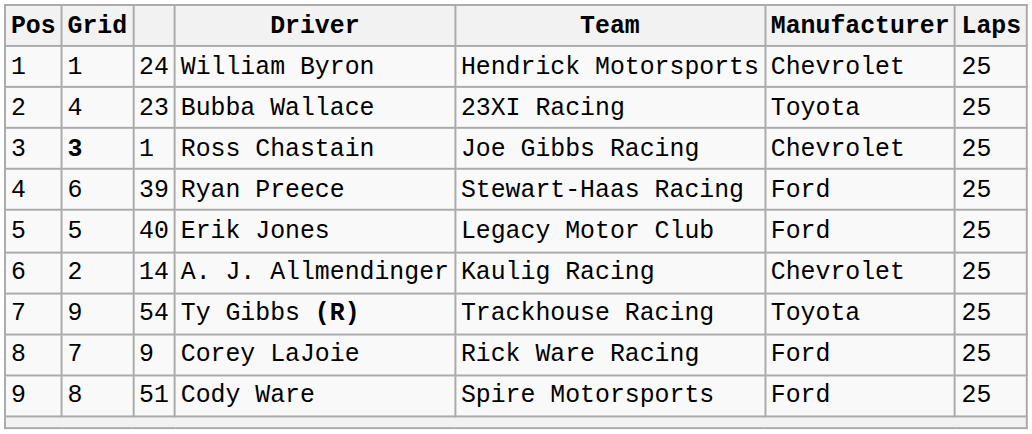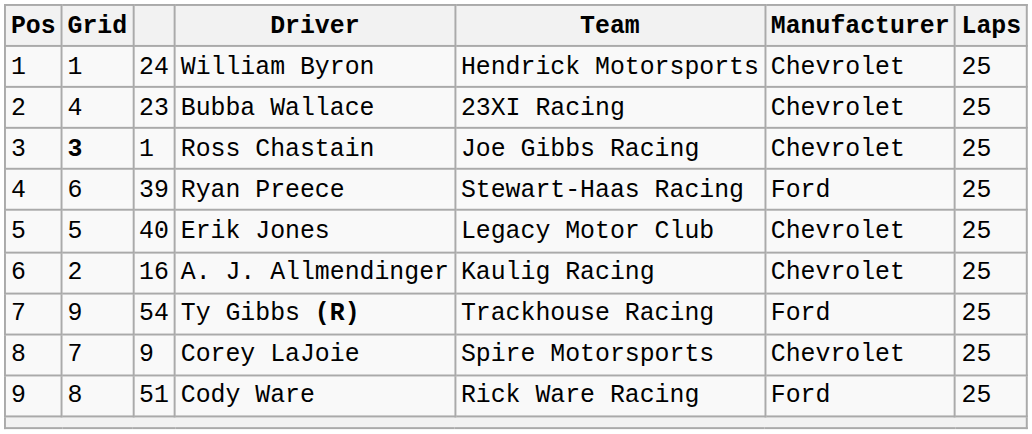(816, 108) Toyota -> (838, 108) Chevrolet
(801, 231) Ford -> (838, 231) Chevrolet
(154, 272) 14 -> (154, 272) 16
(816, 313) Toyota -> (801, 313) Ford
(580, 354) Rick Ware Racing -> (588, 354) Spire Motorsports
(801, 354) Ford -> (838, 354) Chevrolet
(588, 395) Spire Motorsports -> (580, 395) Rick Ware Racing
